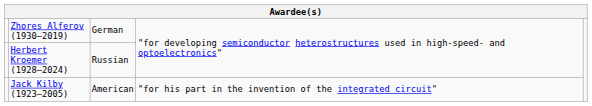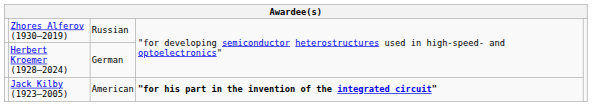(108, 31) German -> (110, 31) Russian
(110, 60) Russian -> (108, 60) German
(287, 89) normal -> (287, 89) bold
